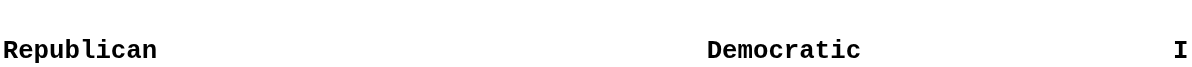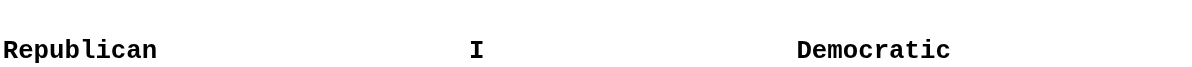columns swapped: (1181, 14) <-> (784, 14)
